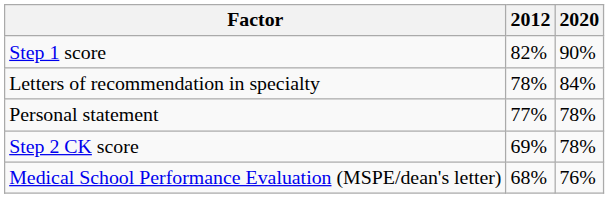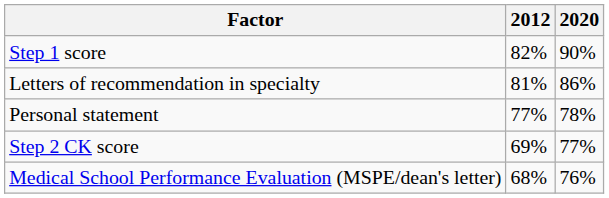(529, 83) 78% -> (529, 83) 81%
(578, 83) 84% -> (578, 83) 86%
(578, 146) 78% -> (578, 146) 77%
